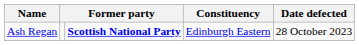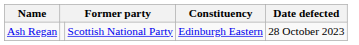(124, 31) bold -> (120, 31) normal
